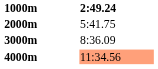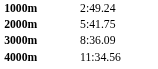(98, 8) bold -> (98, 8) normal
(100, 56) lightsalmon background -> (100, 56) no background
